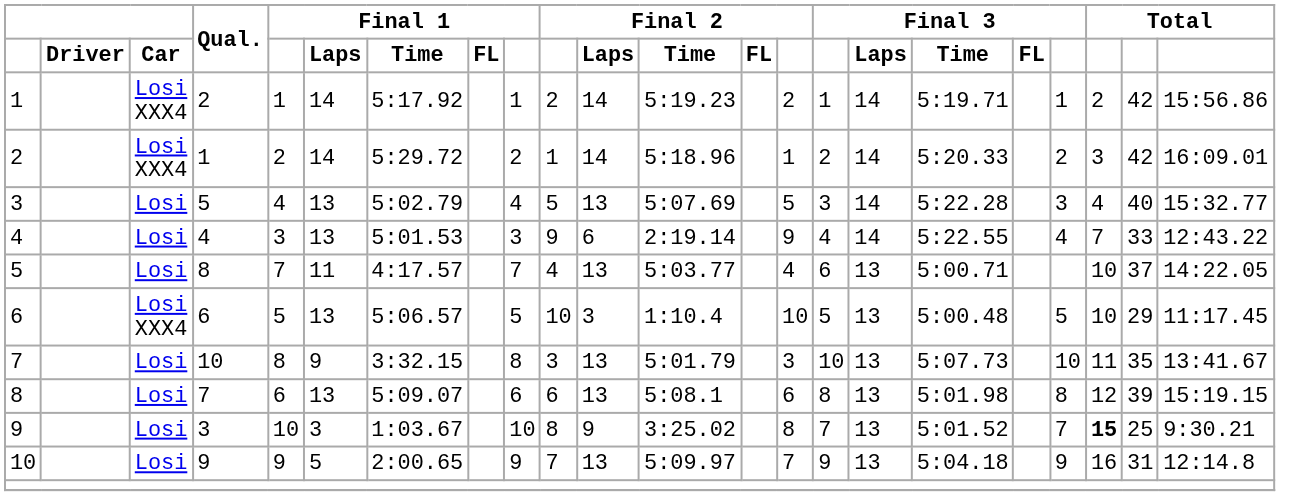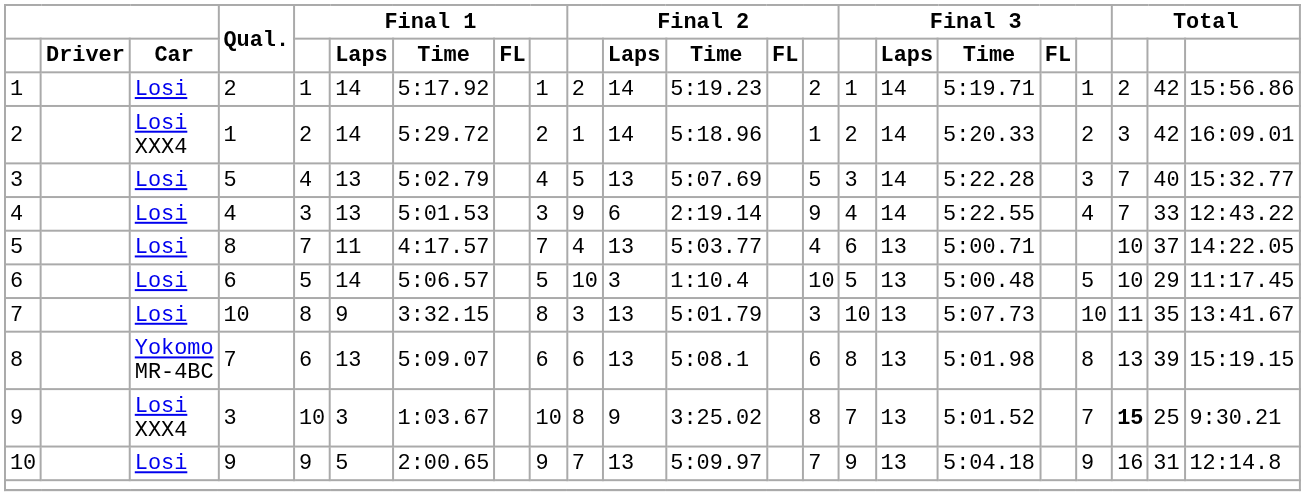(161, 101) Losi XXX4 -> (161, 89) Losi
(1097, 204) 4 -> (1124, 180) 7
(161, 317) Losi XXX4 -> (161, 281) Losi
(322, 317) 13 -> (348, 281) 14
(161, 396) Losi -> (174, 360) Yokomo MR-4BC
(1104, 396) 12 -> (1130, 360) 13
(161, 430) Losi -> (161, 418) Losi XXX4
